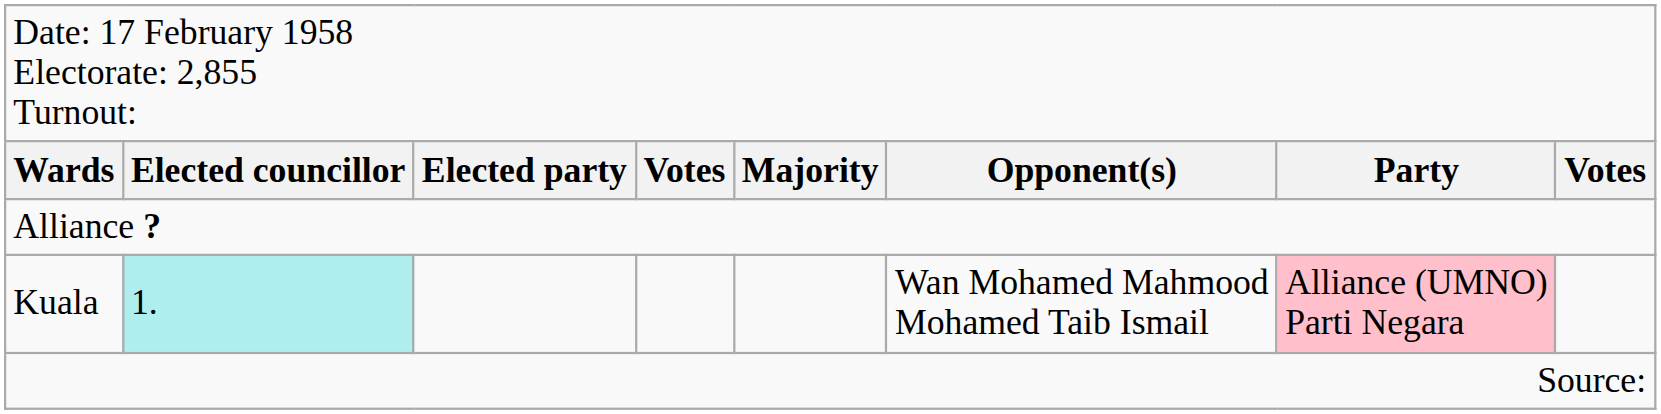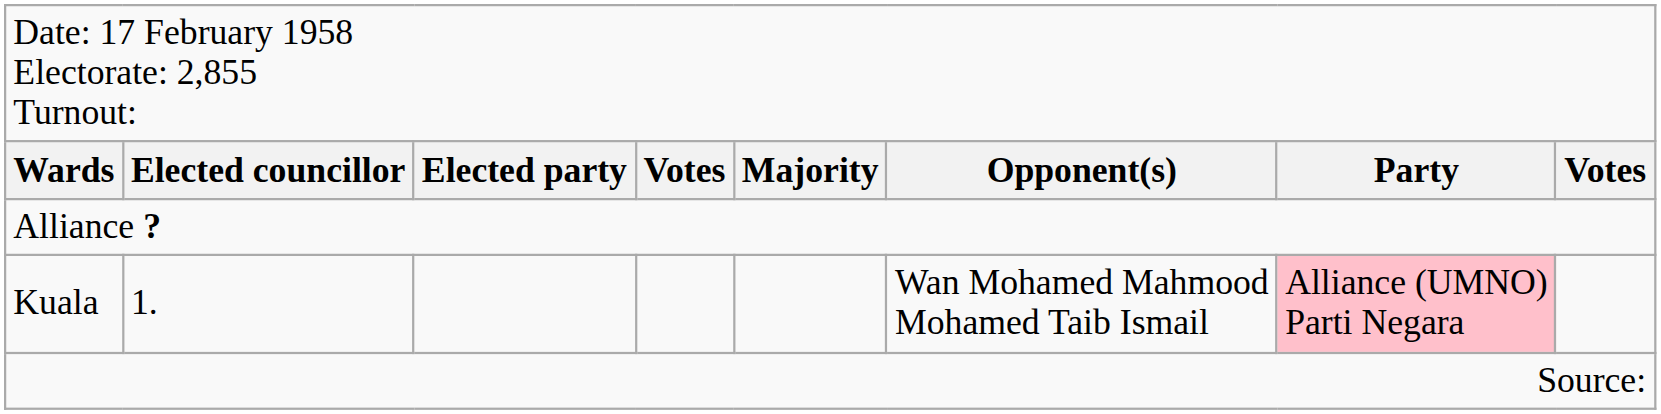(144, 302) paleturquoise background -> (144, 302) no background
